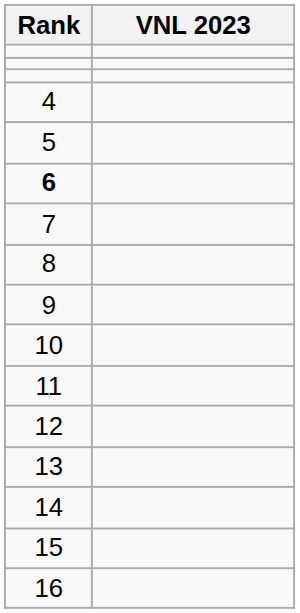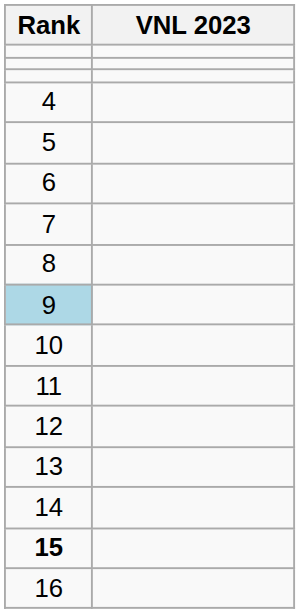(49, 183) bold -> (49, 183) normal
(49, 304) no background -> (49, 304) lightblue background
(49, 548) normal -> (49, 548) bold
